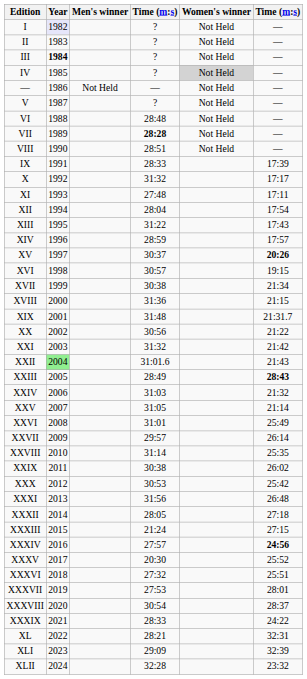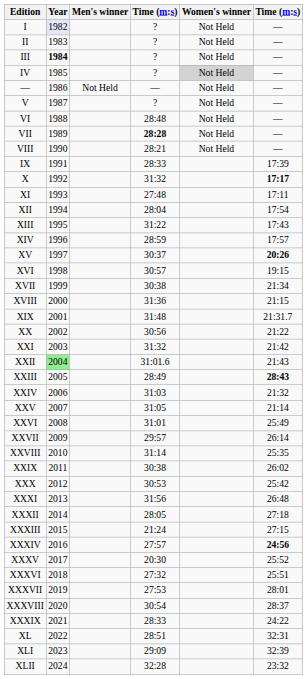(155, 149) 28:51 -> (155, 149) 28:21
(278, 179) normal -> (278, 179) bold
(155, 636) 28:21 -> (155, 636) 28:51
